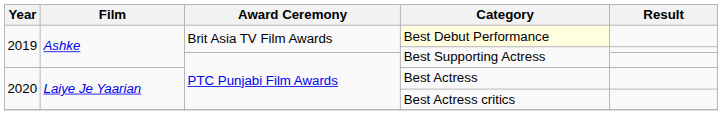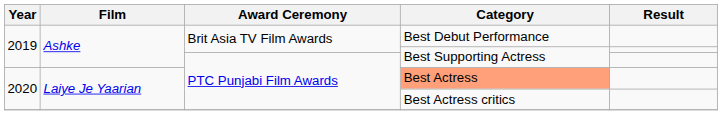(476, 36) lightyellow background -> (476, 36) no background
(441, 78) no background -> (441, 78) lightsalmon background
